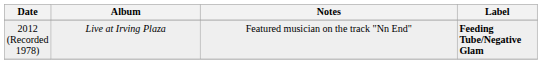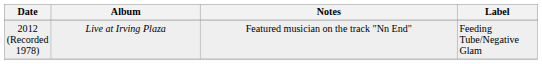(490, 39) bold -> (489, 39) normal
